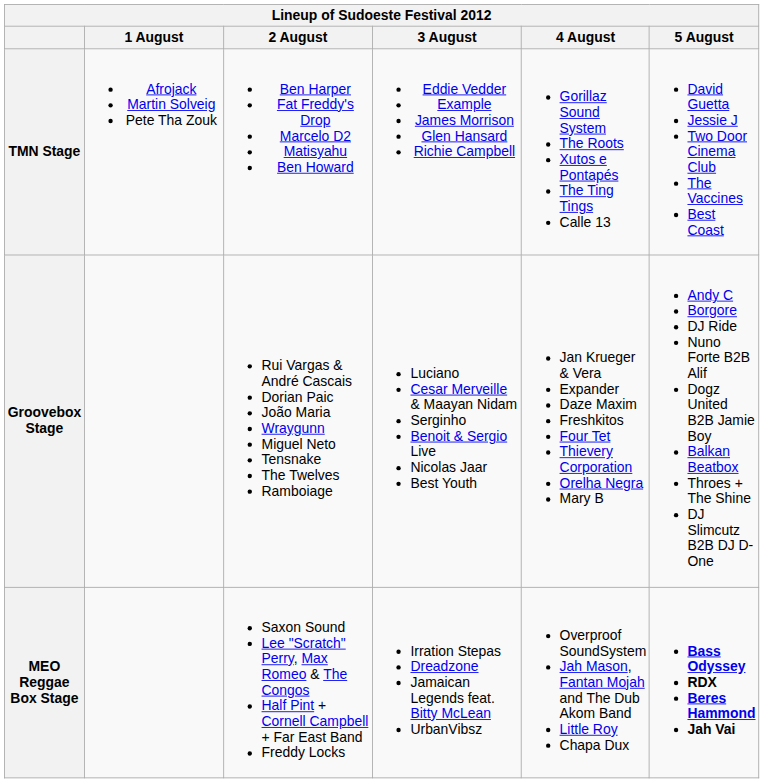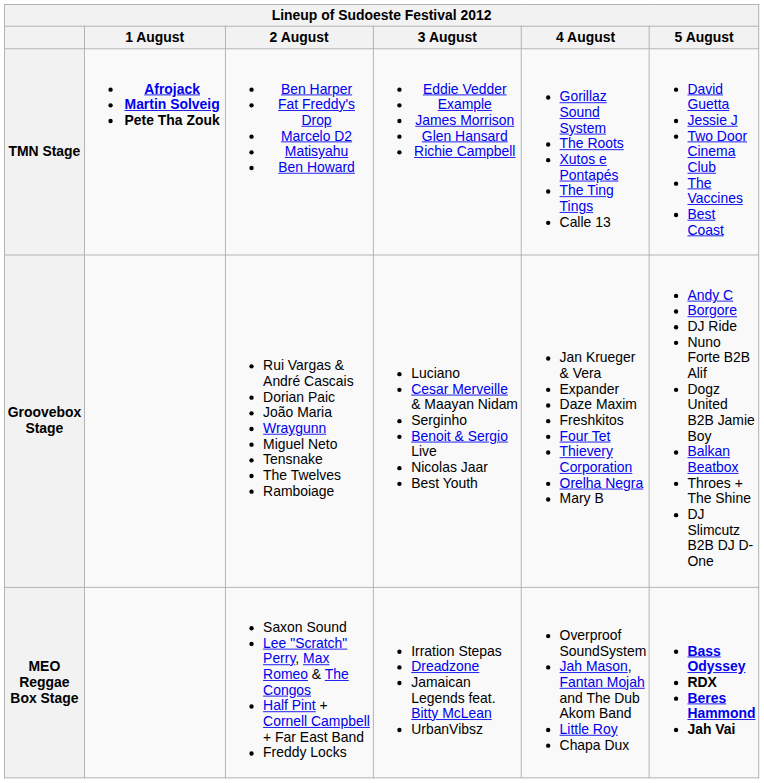(154, 105) normal -> (155, 105) bold
